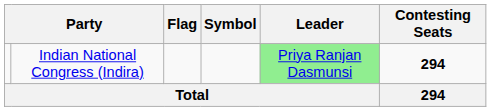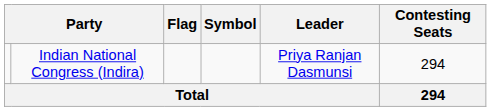(320, 63) lightgreen background -> (320, 63) no background
(433, 63) bold -> (433, 63) normal
